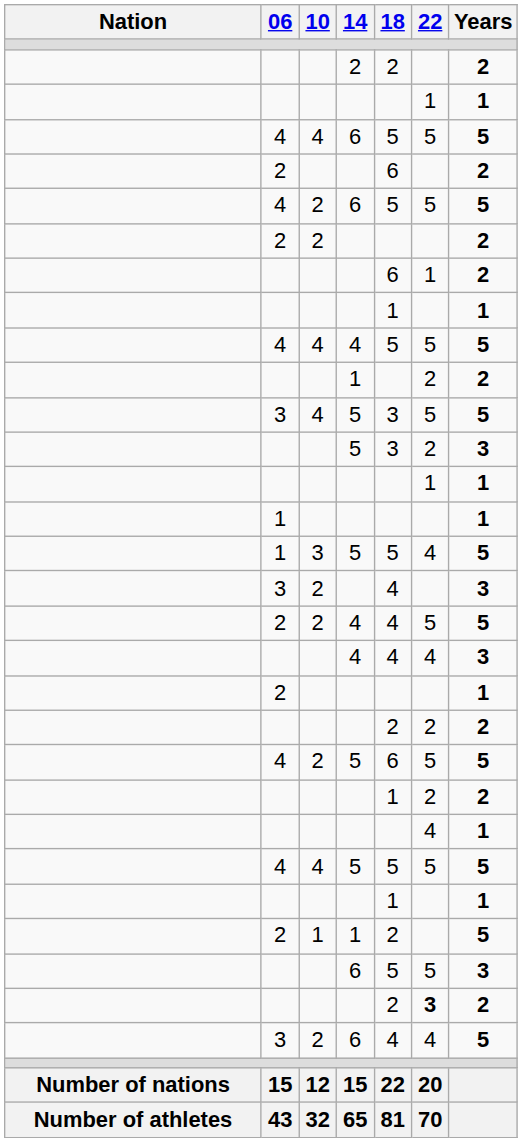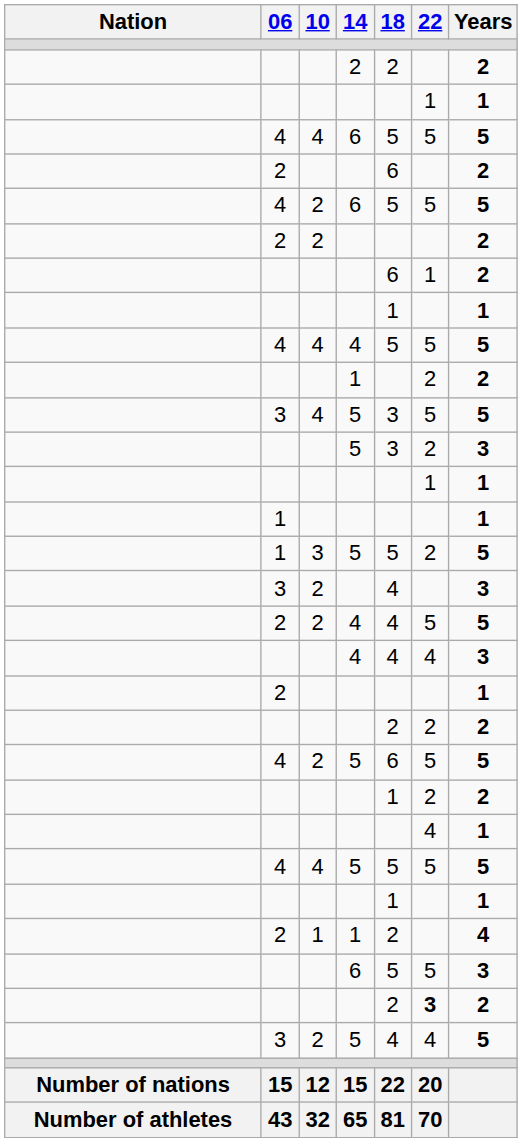(430, 553) 4 -> (430, 553) 2
(483, 935) 5 -> (483, 935) 4
(355, 1040) 6 -> (355, 1040) 5
